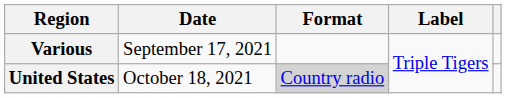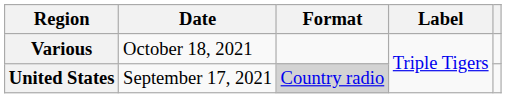(198, 48) September 17, 2021 -> (188, 48) October 18, 2021
(188, 78) October 18, 2021 -> (198, 78) September 17, 2021
